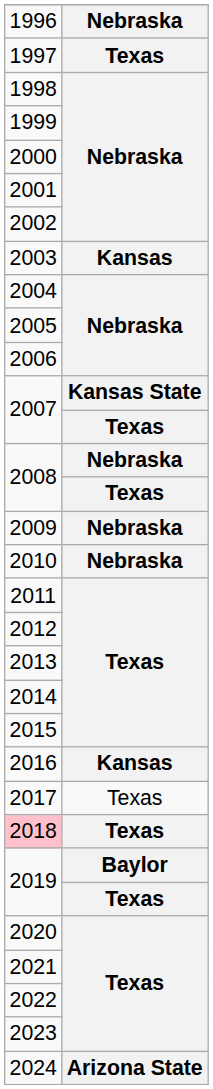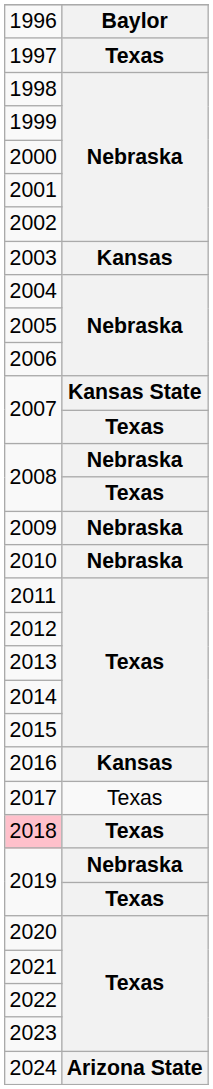(135, 21) Nebraska -> (135, 21) Baylor
(135, 865) Baylor -> (135, 865) Nebraska
